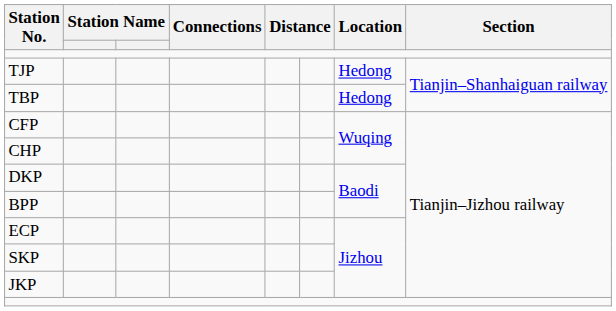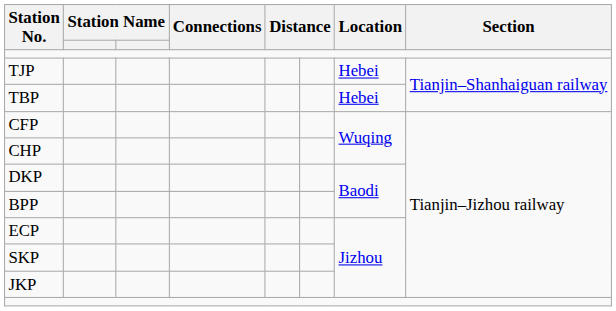(365, 71) Hedong -> (359, 71) Hebei
(365, 97) Hedong -> (359, 97) Hebei
